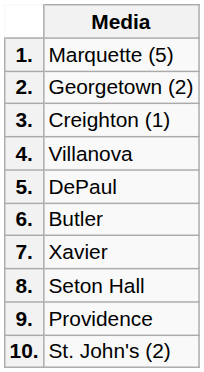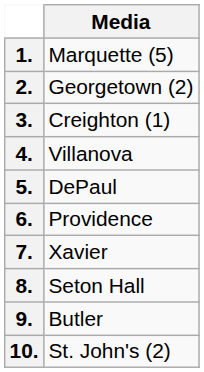(76, 220) Butler -> (101, 220) Providence
(101, 318) Providence -> (76, 318) Butler
